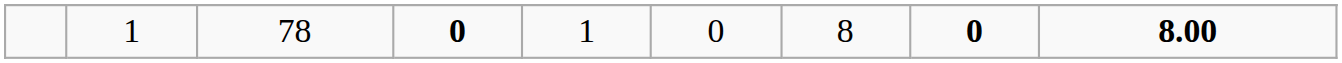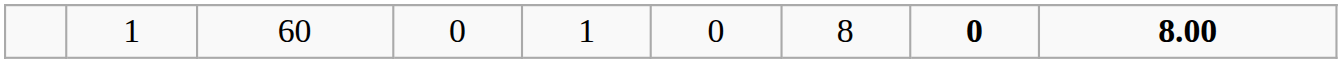(295, 31) 78 -> (295, 31) 60
(457, 31) bold -> (457, 31) normal
